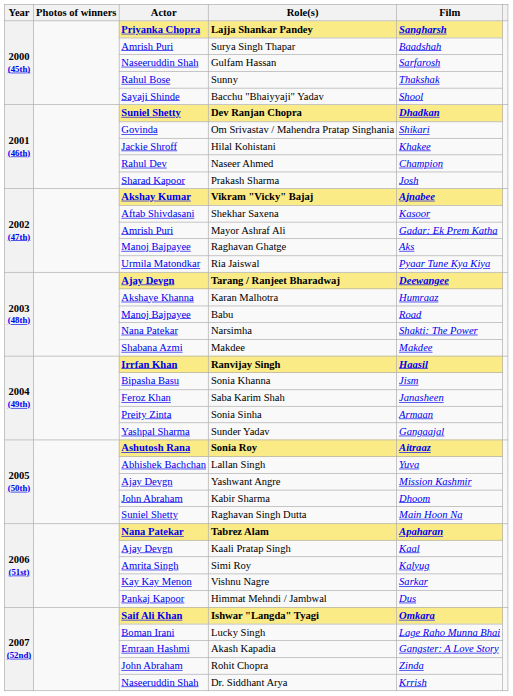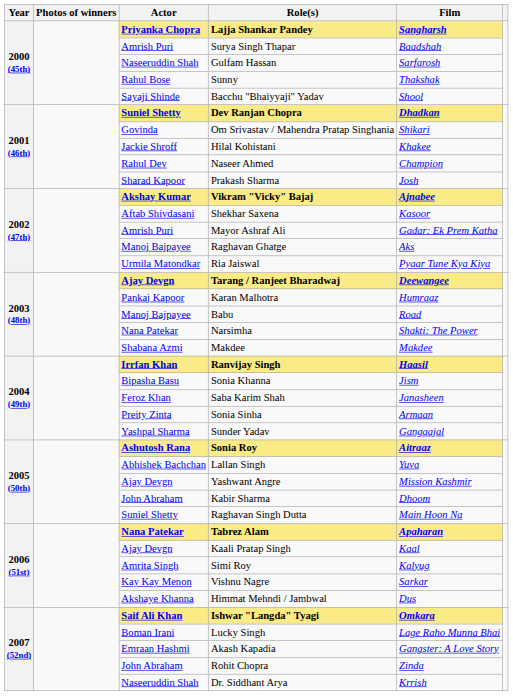(158, 297) Akshaye Khanna -> (153, 297) Pankaj Kapoor
(153, 599) Pankaj Kapoor -> (158, 599) Akshaye Khanna
